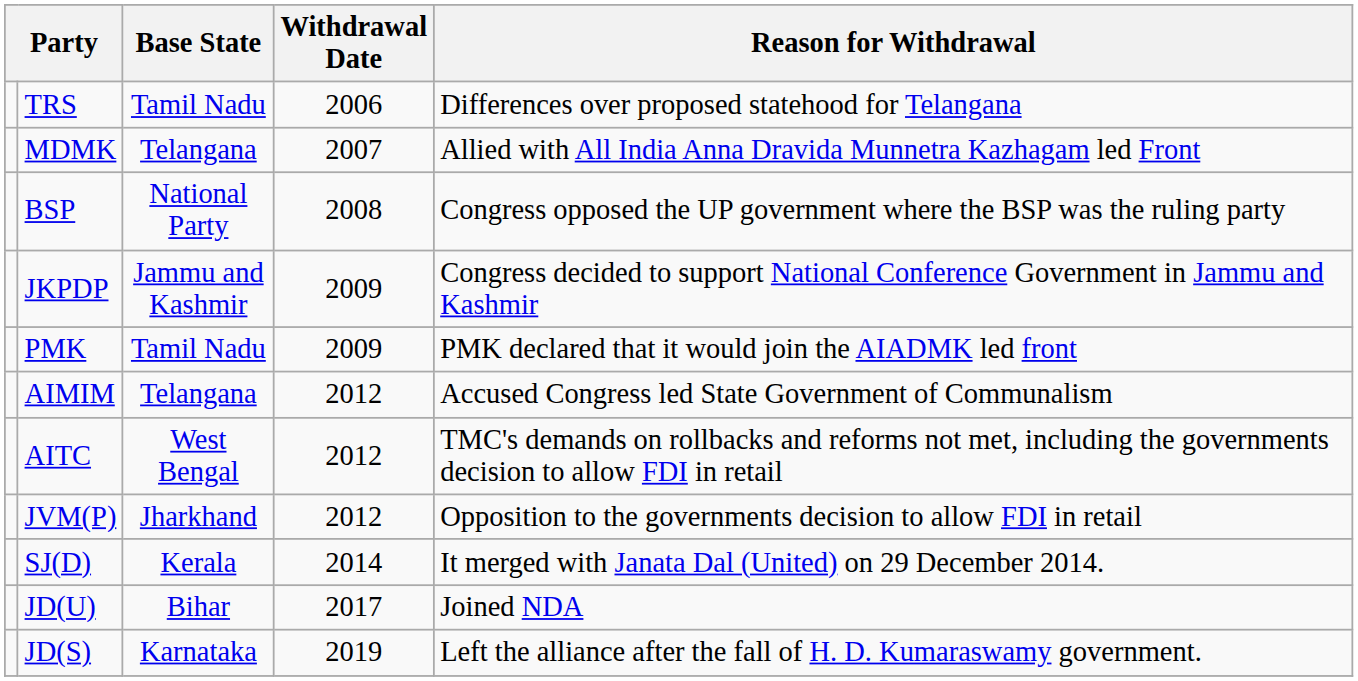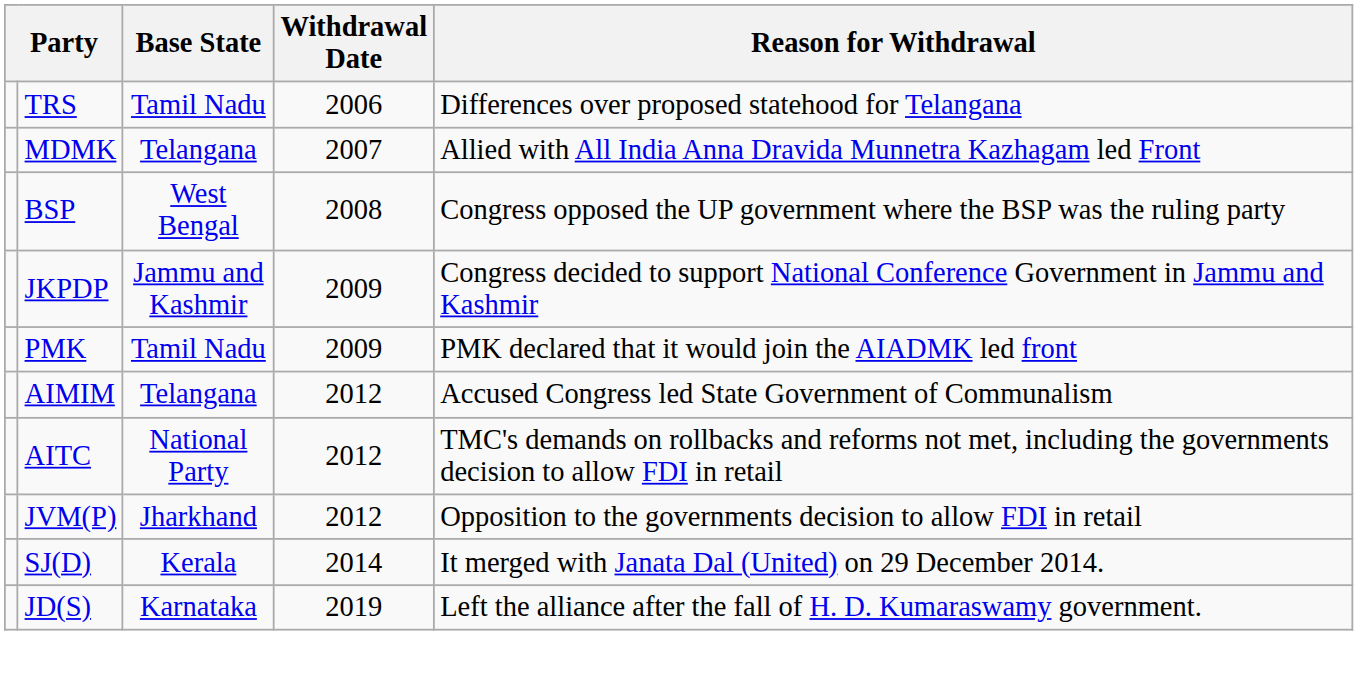(198, 210) National Party -> (198, 210) West Bengal
(198, 455) West Bengal -> (198, 455) National Party
- row: (60, 606)
